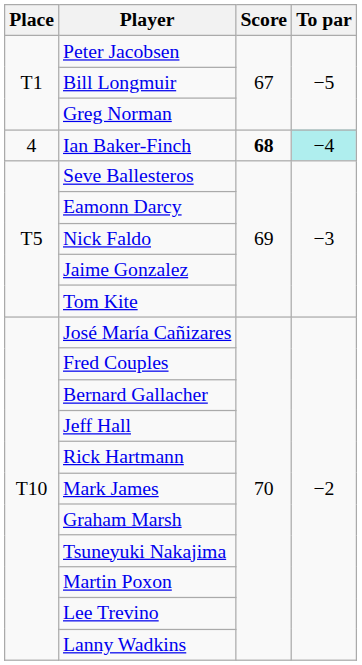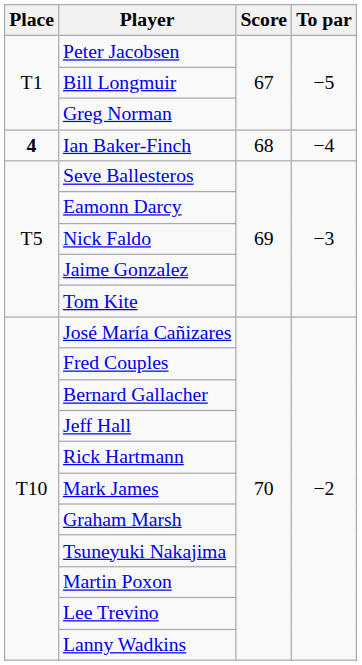(32, 144) normal -> (32, 144) bold
(264, 144) bold -> (264, 144) normal
(324, 144) paleturquoise background -> (324, 144) no background
